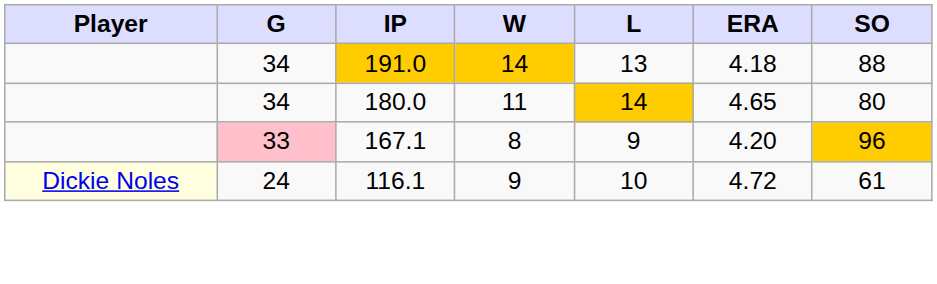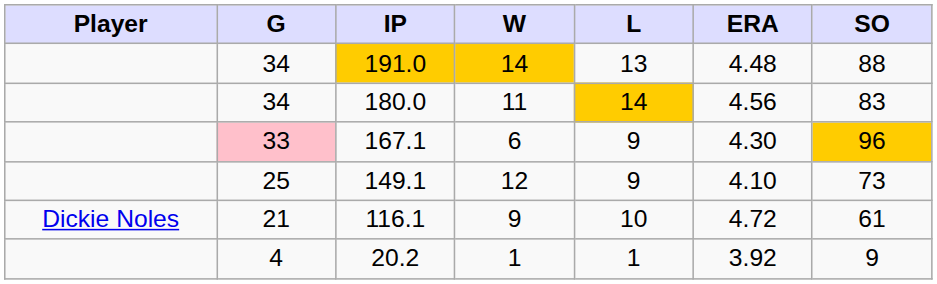(753, 63) 4.18 -> (753, 63) 4.48
(753, 102) 4.65 -> (753, 102) 4.56
(872, 102) 80 -> (872, 102) 83
(515, 141) 8 -> (515, 141) 6
(753, 141) 4.20 -> (753, 141) 4.30
+ row: (395, 180)
(111, 180) lightyellow background -> (111, 219) no background
(276, 180) 24 -> (276, 219) 21
+ row: (395, 258)
